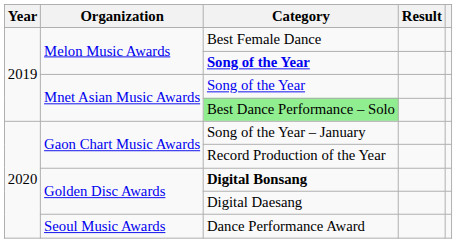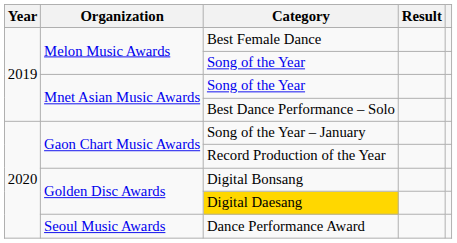(258, 62) bold -> (256, 62) normal
(301, 109) lightgreen background -> (301, 109) no background
(257, 179) bold -> (255, 179) normal
(255, 202) no background -> (255, 202) gold background
